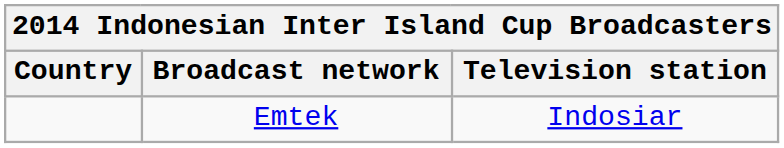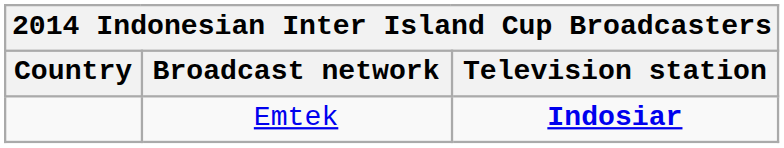(615, 119) normal -> (615, 119) bold
